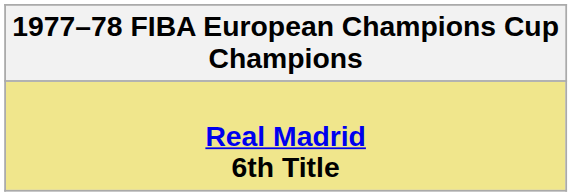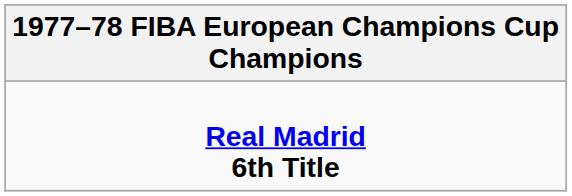(286, 151) khaki background -> (286, 151) no background
